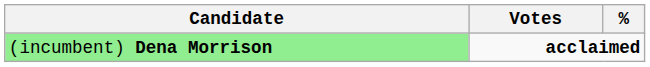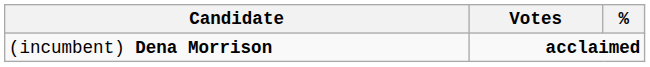(141, 48) lightgreen background -> (141, 48) no background
